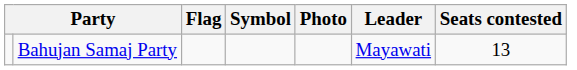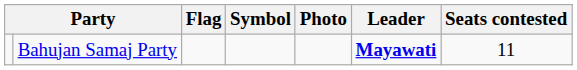(393, 49) normal -> (396, 49) bold
(501, 49) 13 -> (506, 49) 11
